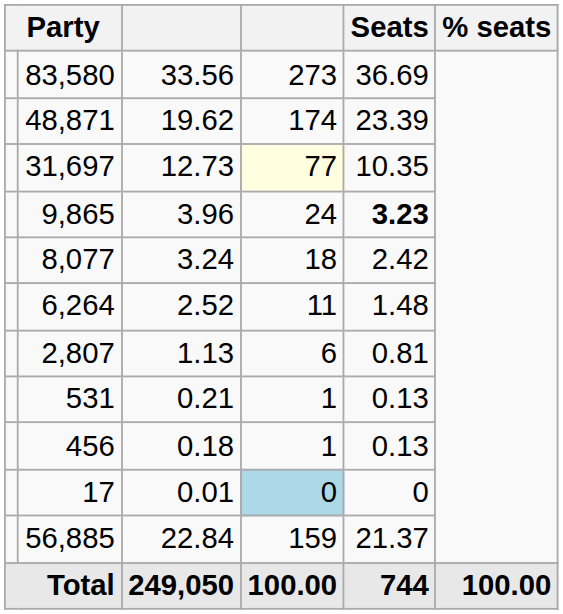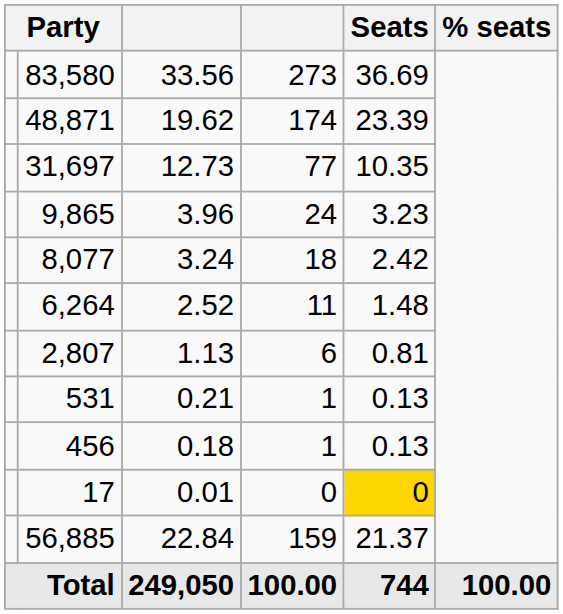(321, 167) lightyellow background -> (321, 167) no background
(400, 213) bold -> (400, 213) normal
(329, 492) lightblue background -> (329, 492) no background
(421, 492) no background -> (421, 492) gold background
